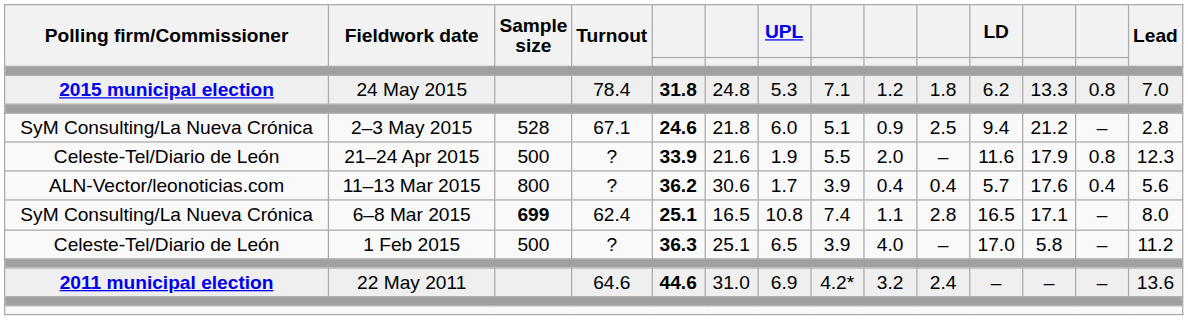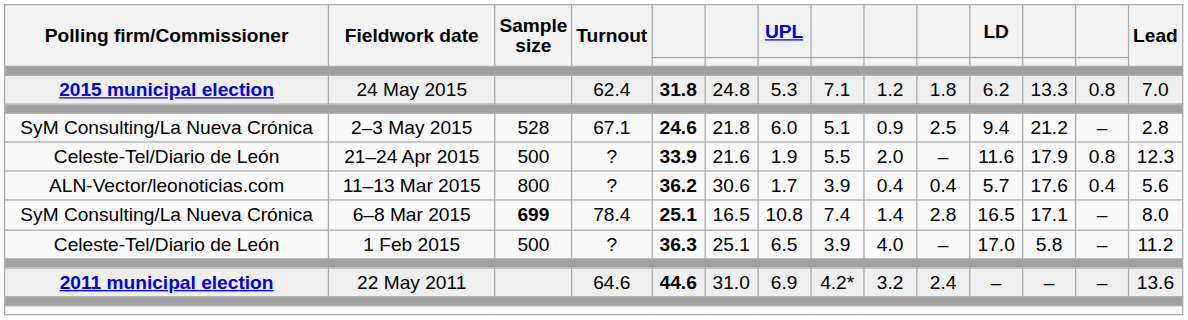(612, 89) 78.4 -> (612, 89) 62.4
(612, 215) 62.4 -> (612, 215) 78.4
(890, 215) 1.1 -> (890, 215) 1.4
